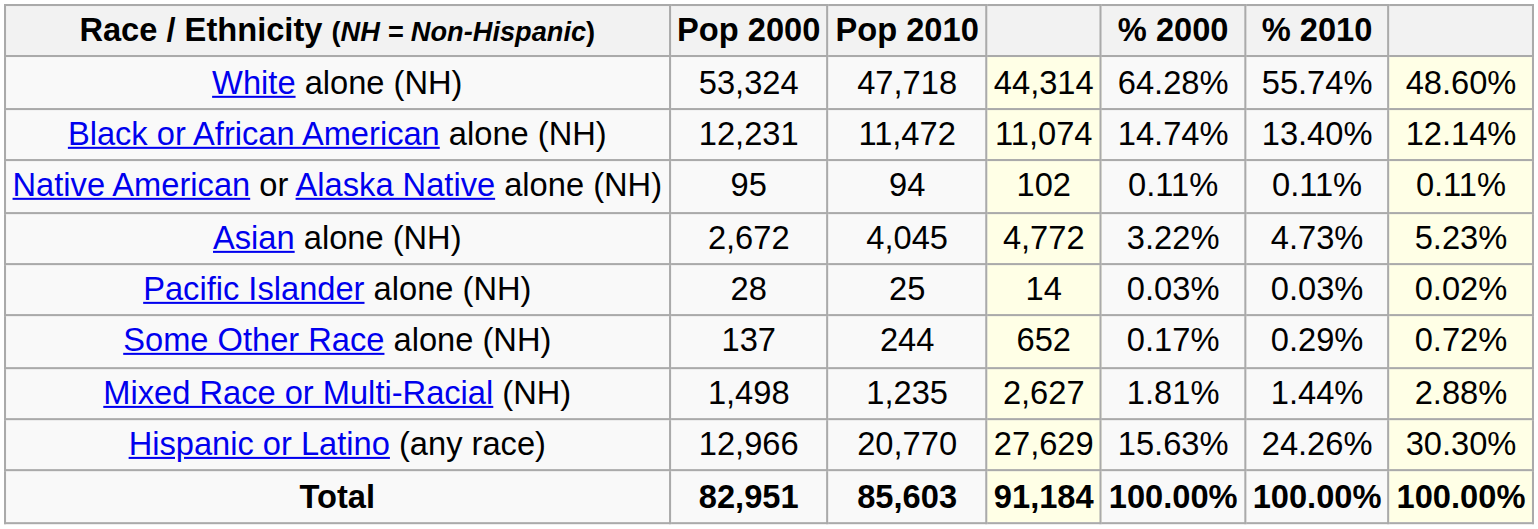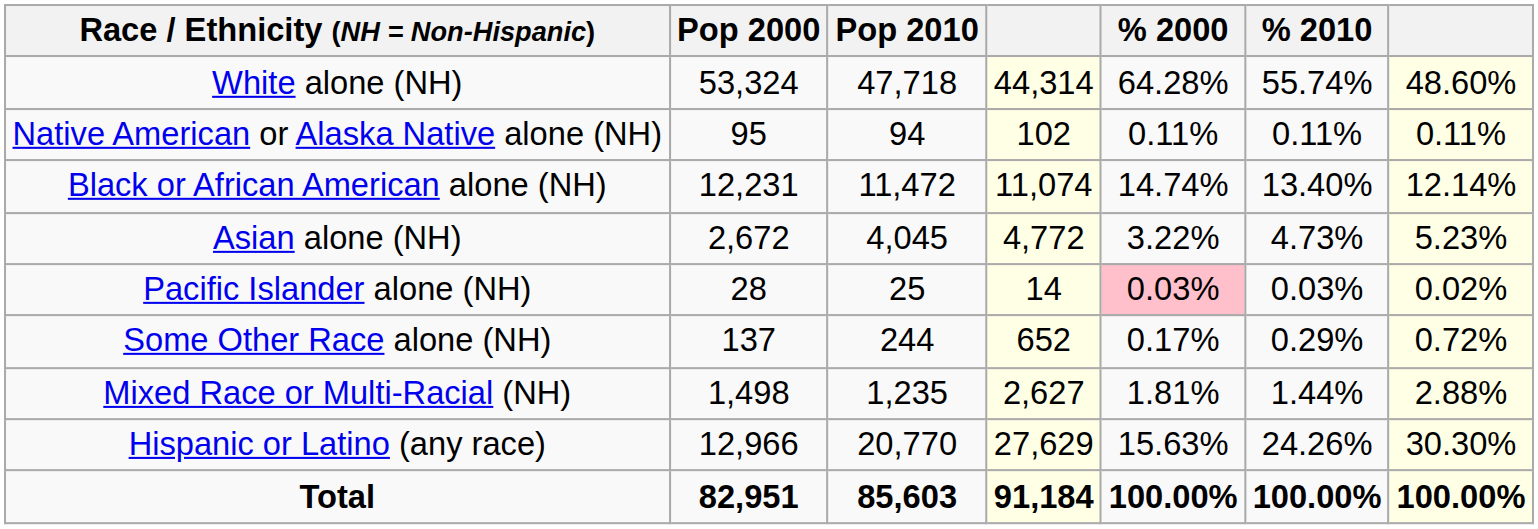rows swapped: (337, 133) <-> (337, 185)
(1173, 289) no background -> (1173, 289) pink background
